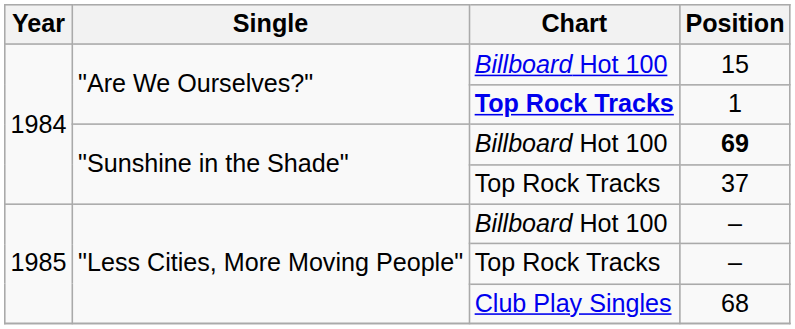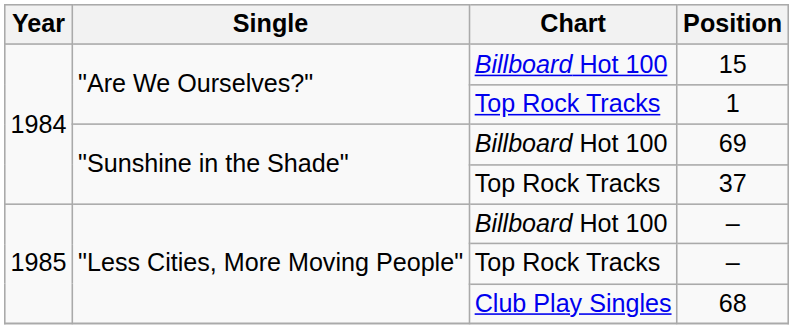(574, 104) bold -> (567, 104) normal
(735, 143) bold -> (733, 143) normal
